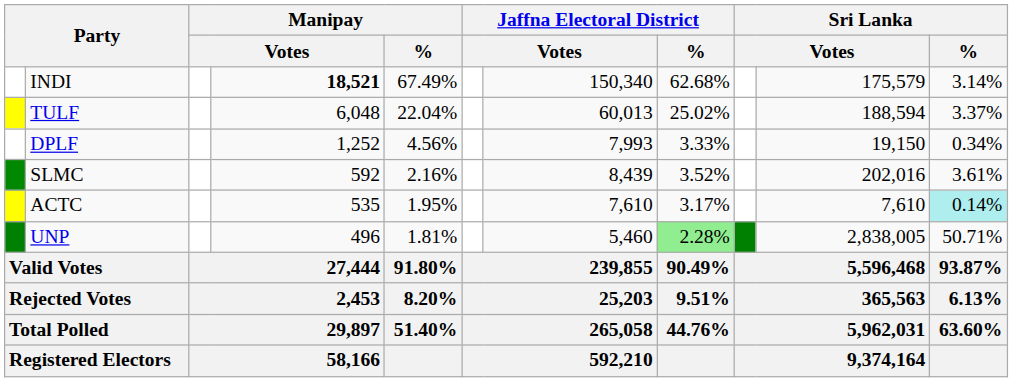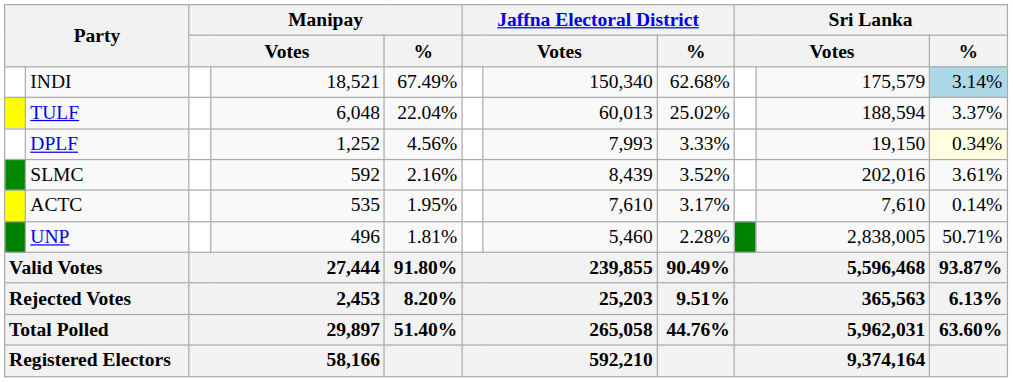(353, 81) bold -> (353, 81) normal
(977, 81) no background -> (977, 81) lightblue background
(977, 143) no background -> (977, 143) lightyellow background
(977, 205) paleturquoise background -> (977, 205) no background
(705, 236) lightgreen background -> (705, 236) no background
